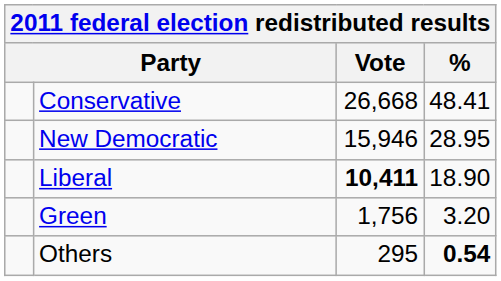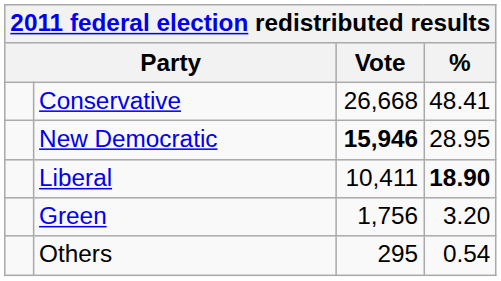(381, 139) normal -> (381, 139) bold
(382, 178) bold -> (382, 178) normal
(460, 178) normal -> (460, 178) bold
(467, 255) bold -> (467, 255) normal
